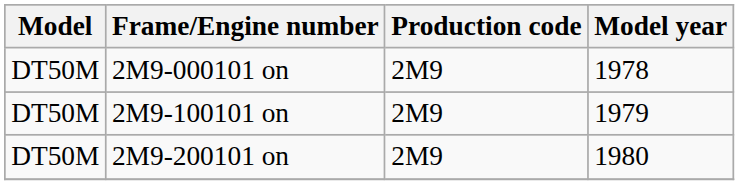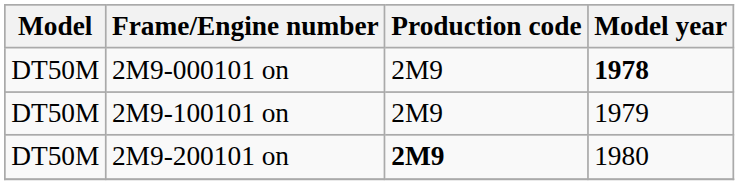(622, 69) normal -> (622, 69) bold
(417, 156) normal -> (418, 156) bold
